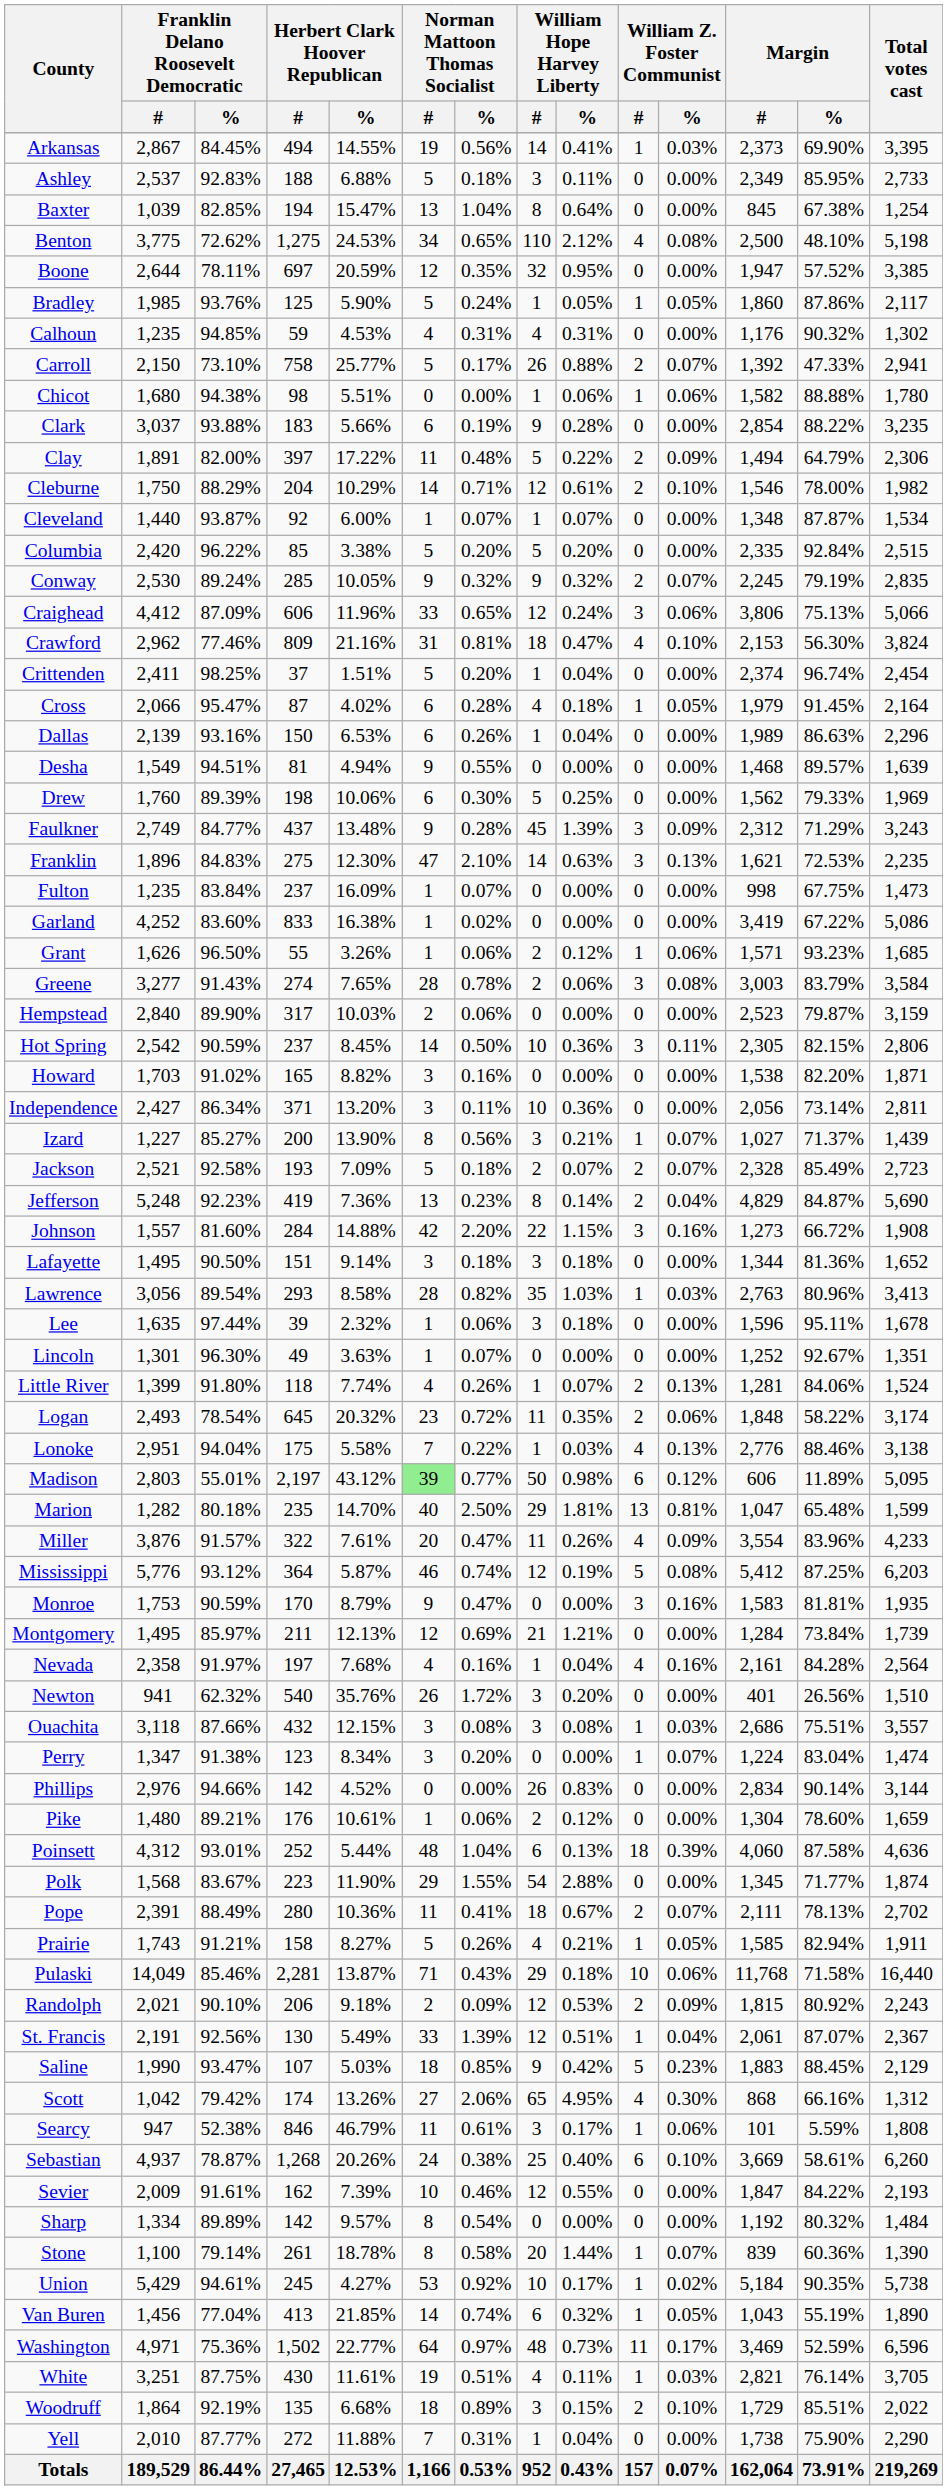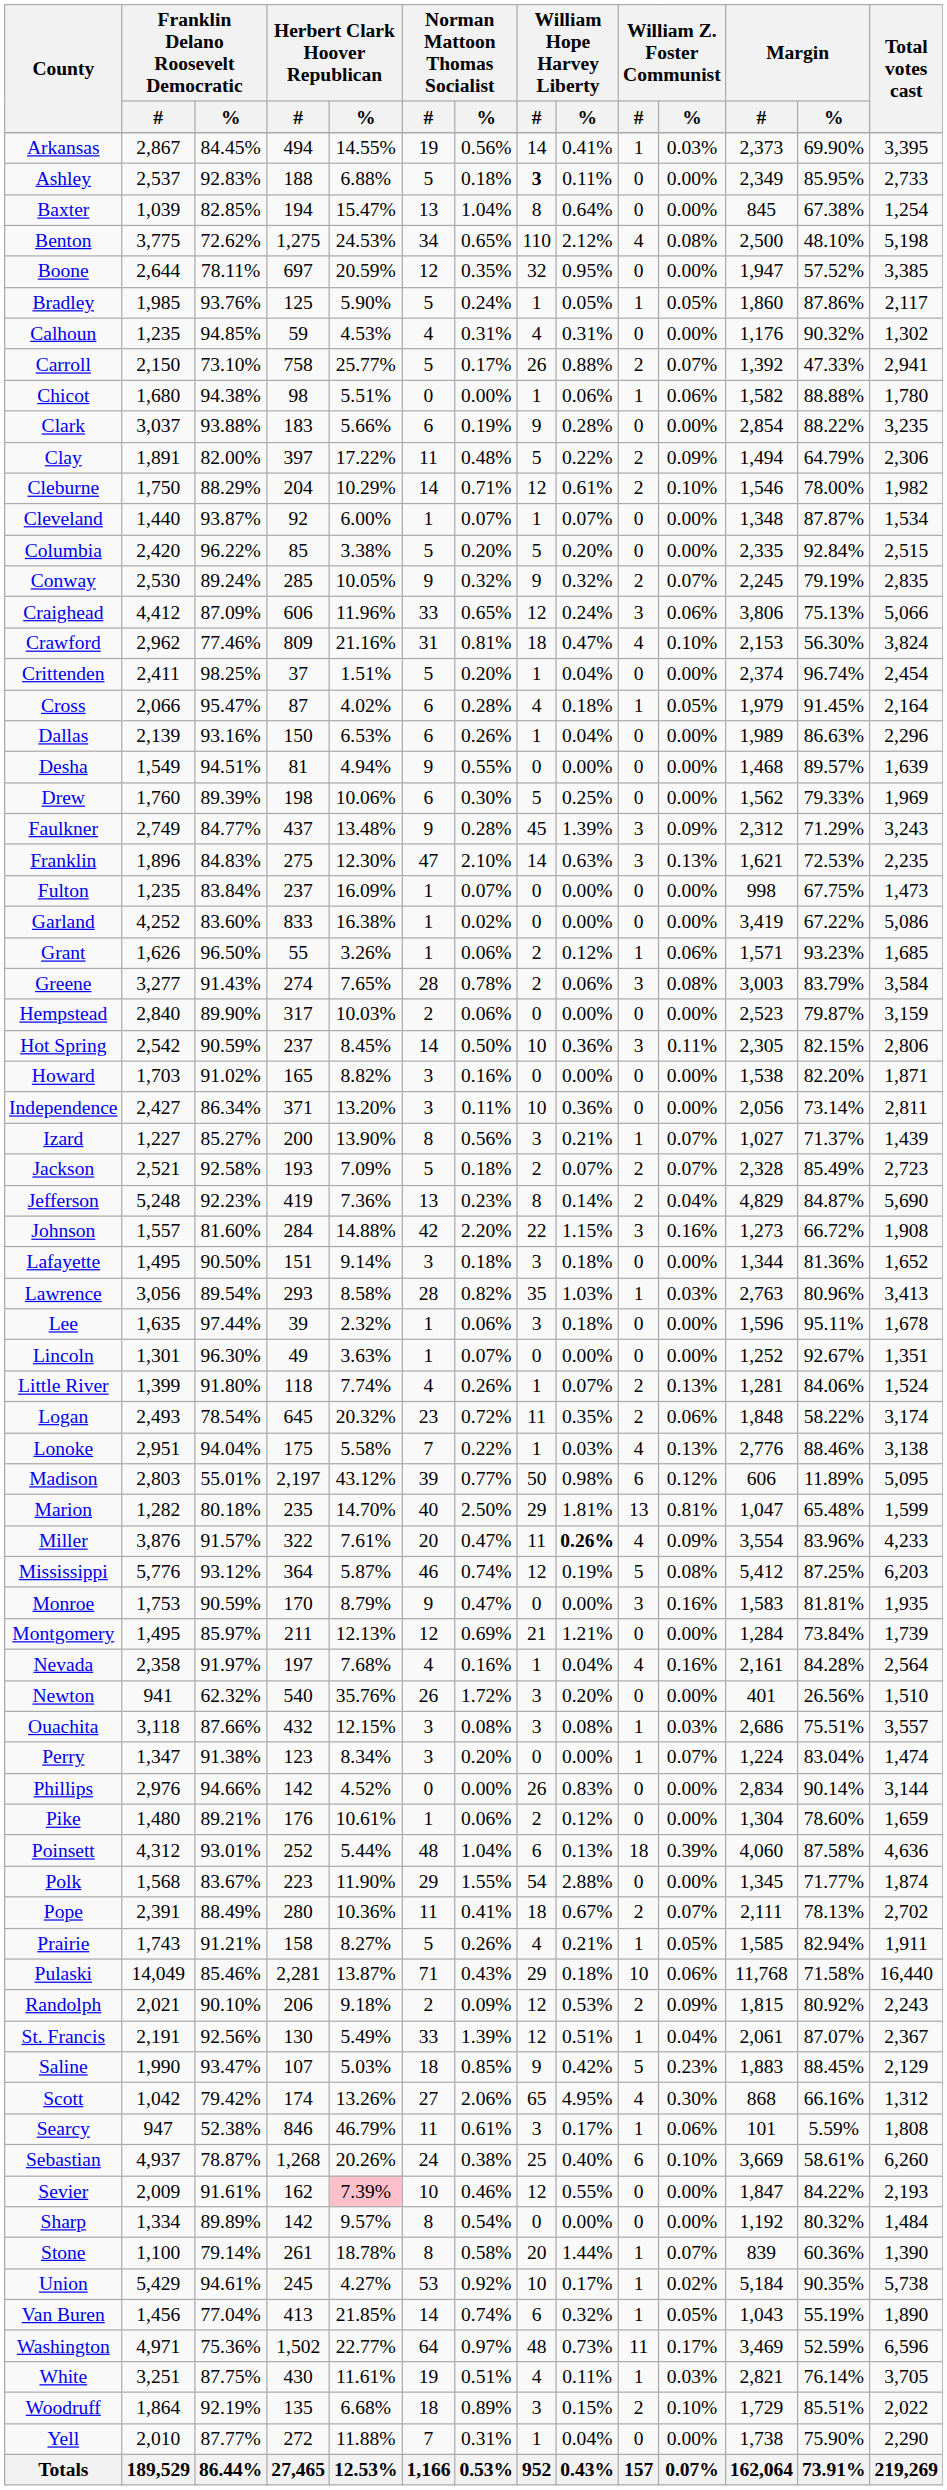(537, 178) normal -> (537, 178) bold
(428, 1478) lightgreen background -> (428, 1478) no background
(587, 1540) normal -> (587, 1540) bold
(366, 2190) no background -> (366, 2190) pink background
